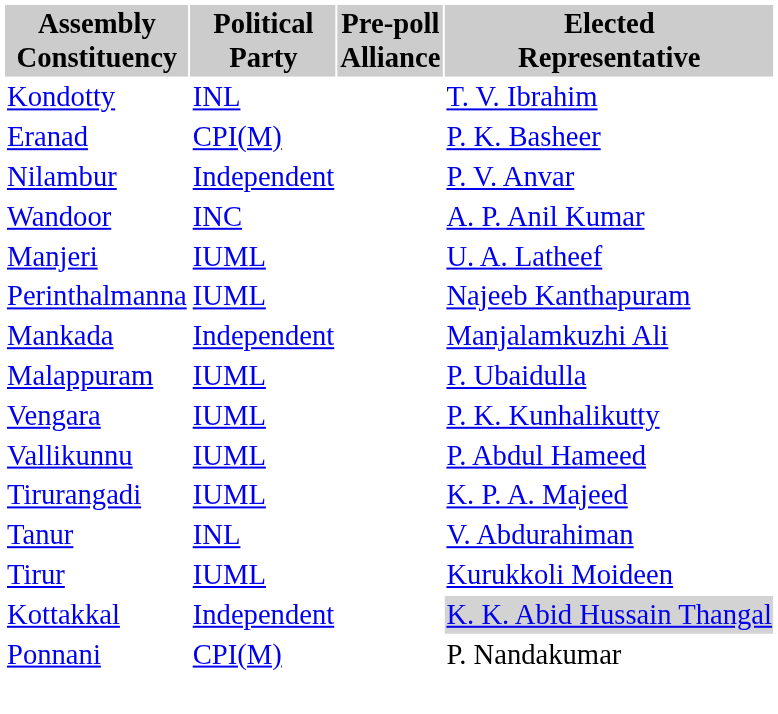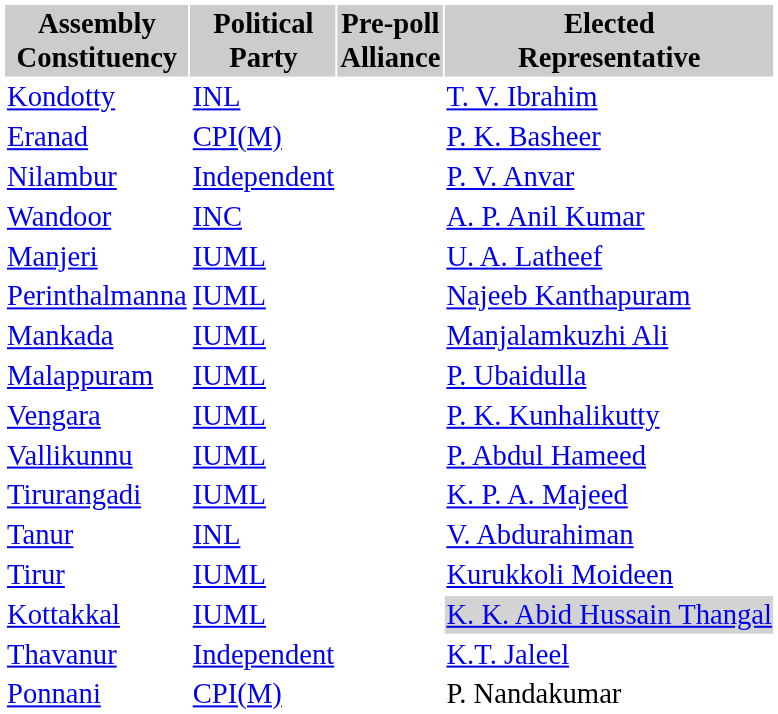(263, 335) Independent -> (229, 335) IUML
(263, 613) Independent -> (229, 613) IUML
+ row: (62, 653)
